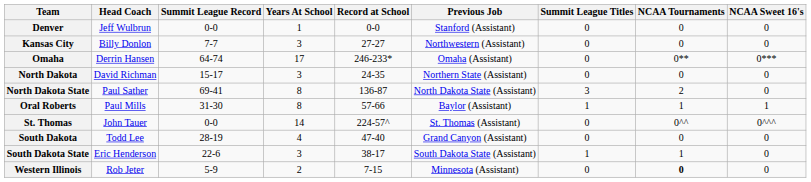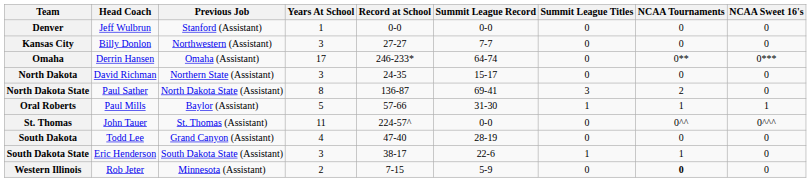columns swapped: (475, 12) <-> (211, 12)
(299, 106) 8 -> (321, 106) 5
(299, 122) 14 -> (321, 122) 11
